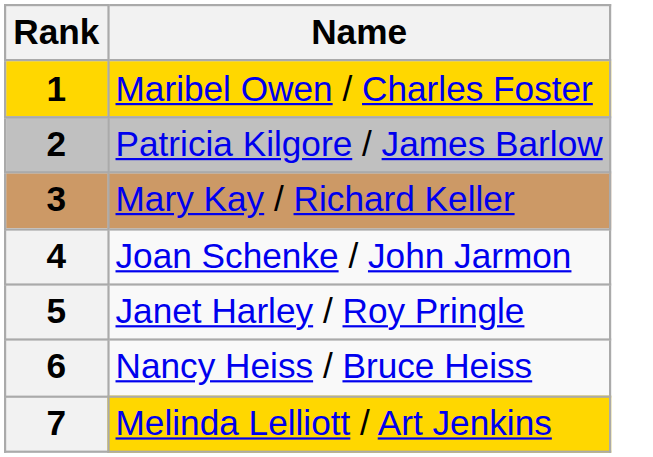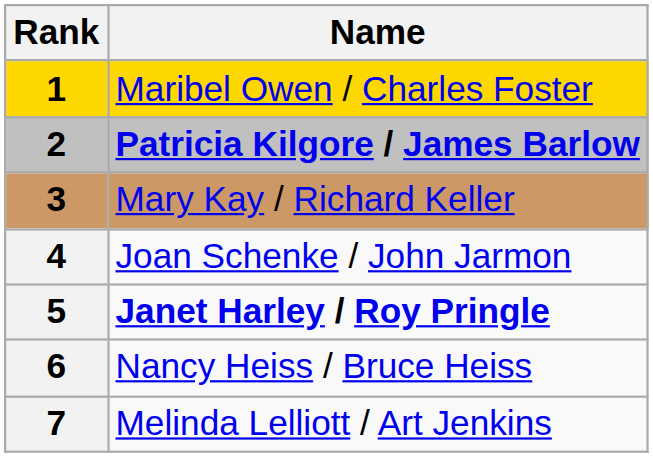(359, 144) normal -> (378, 144) bold
(320, 311) normal -> (333, 311) bold
(334, 423) gold background -> (334, 423) no background
